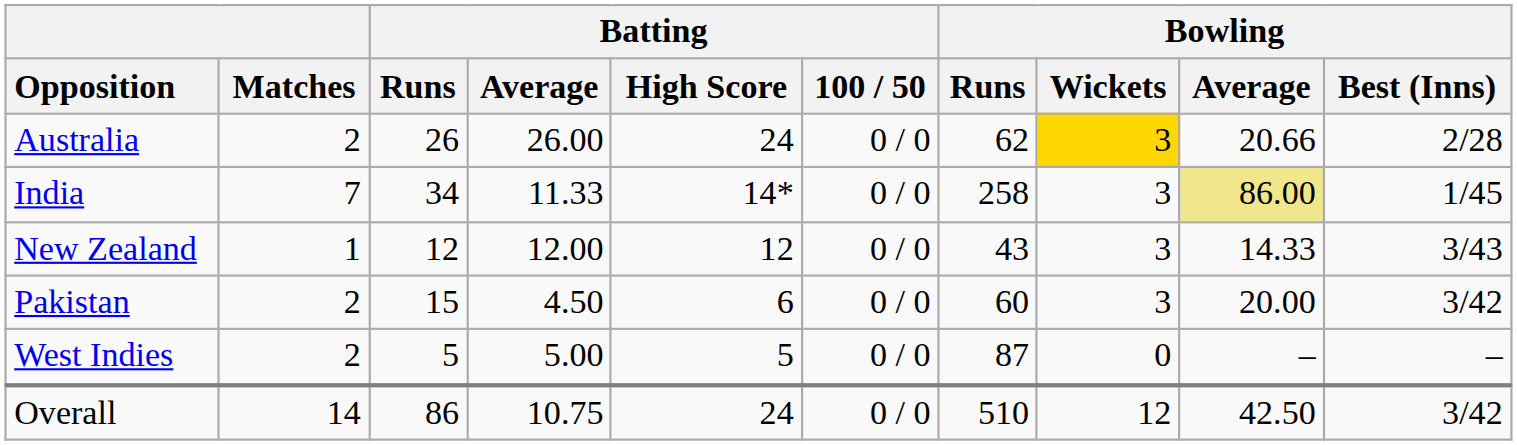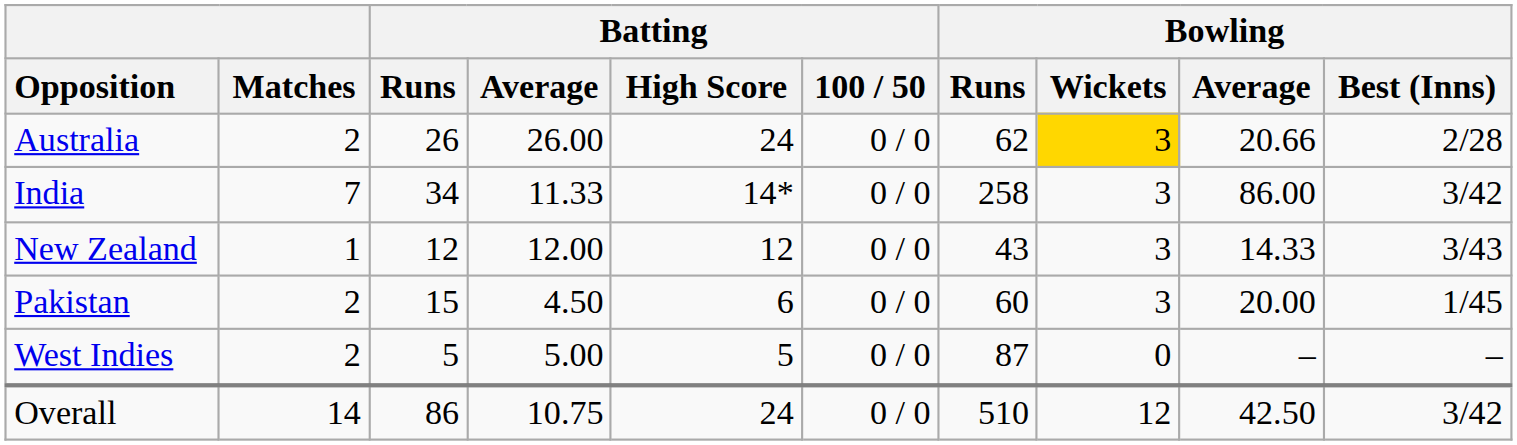(1277, 193) khaki background -> (1277, 193) no background
(1472, 193) 1/45 -> (1472, 193) 3/42
(1472, 301) 3/42 -> (1472, 301) 1/45
